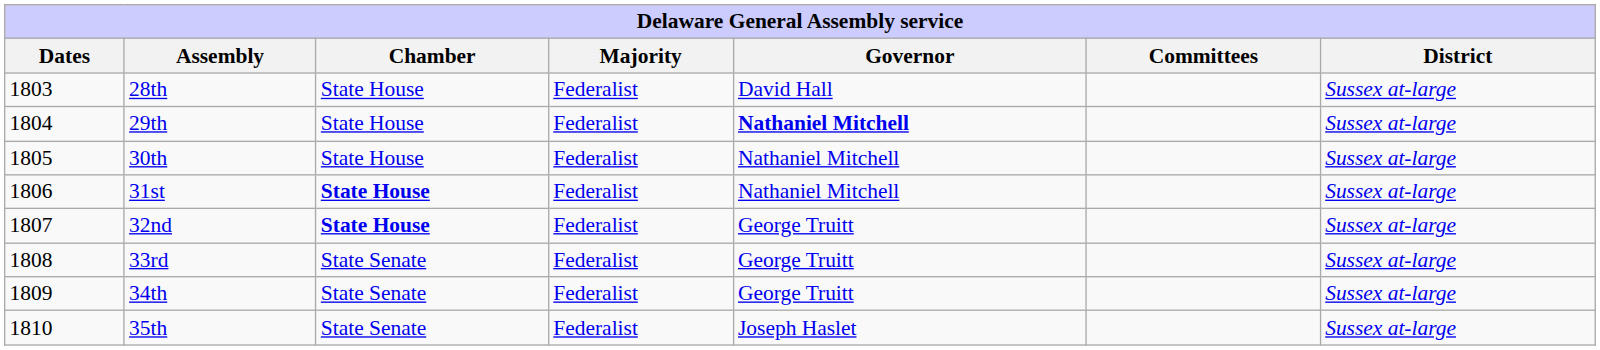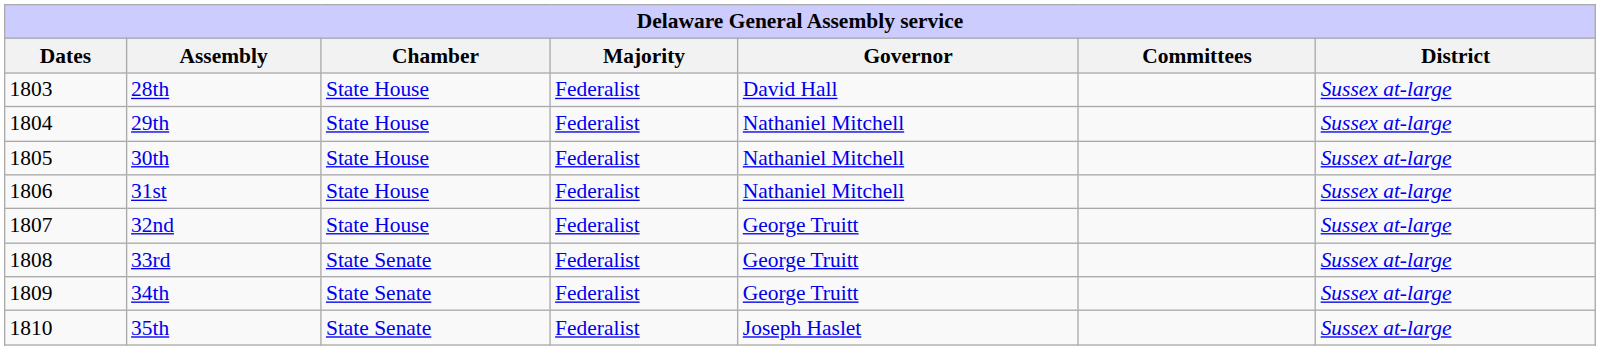(823, 123) bold -> (823, 123) normal
(375, 191) bold -> (377, 191) normal
(375, 225) bold -> (377, 225) normal
